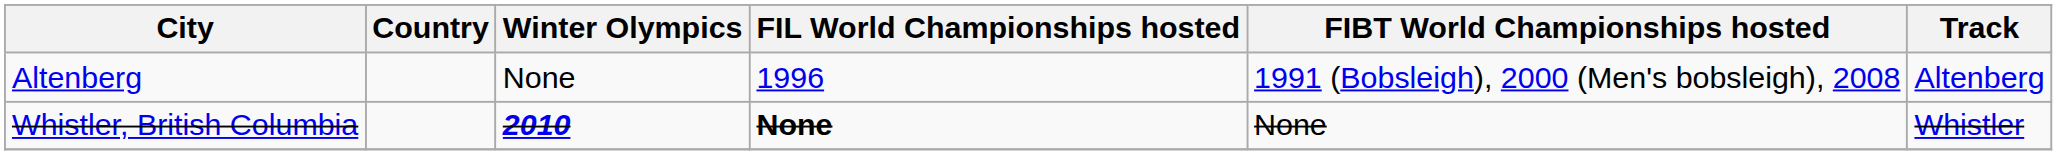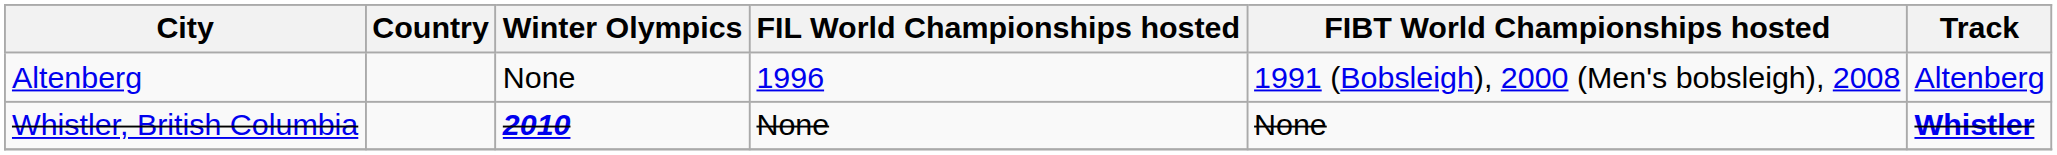(794, 125) bold -> (793, 125) normal
(1969, 125) normal -> (1974, 125) bold
